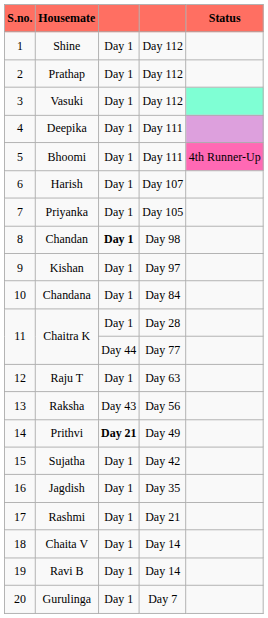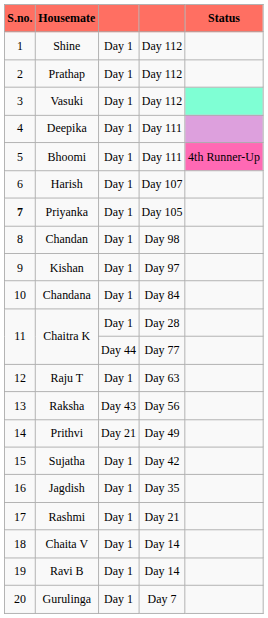(20, 212) normal -> (20, 212) bold
(119, 239) bold -> (118, 239) normal
(119, 433) bold -> (118, 433) normal
